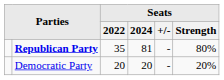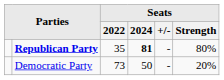(147, 48) normal -> (147, 48) bold
(119, 65) 20 -> (119, 65) 73
(147, 65) 20 -> (147, 65) 50
